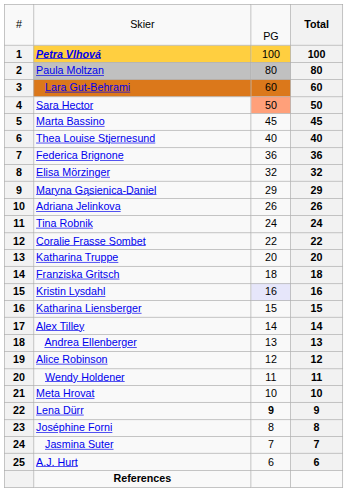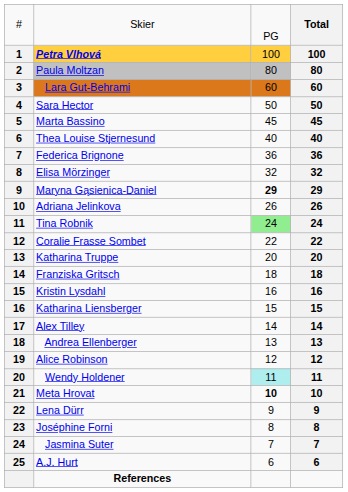(271, 105) lightsalmon background -> (271, 105) no background
(271, 190) normal -> (271, 190) bold
(271, 224) no background -> (271, 224) lightgreen background
(271, 292) lavender background -> (271, 292) no background
(271, 377) no background -> (271, 377) paleturquoise background
(271, 394) normal -> (271, 394) bold
(271, 411) bold -> (271, 411) normal
